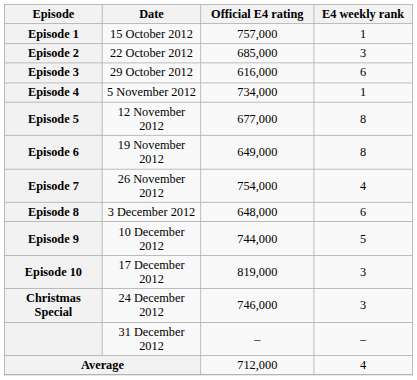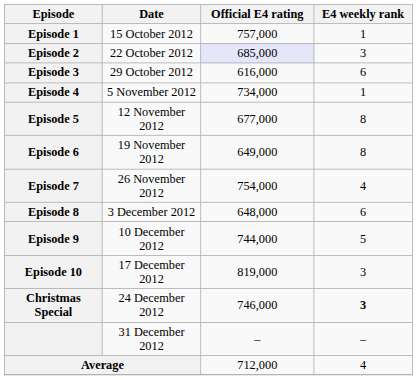(257, 53) no background -> (257, 53) lavender background
(363, 305) normal -> (363, 305) bold
